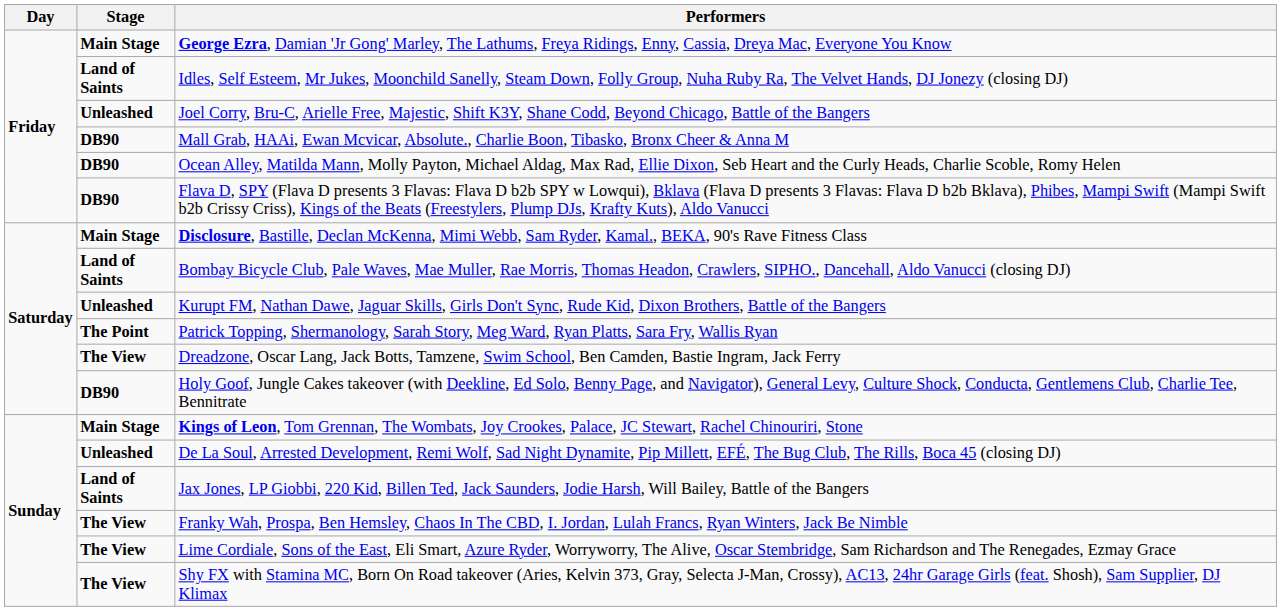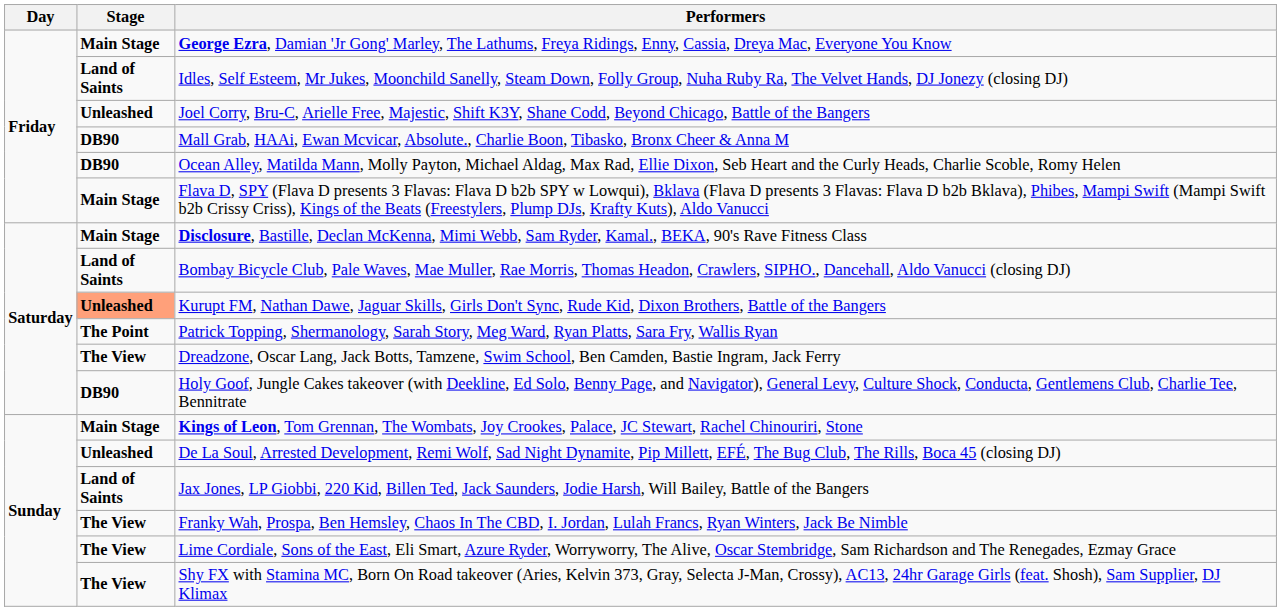(100, 200) DB90 -> (120, 200) Main Stage
(116, 305) no background -> (116, 305) lightsalmon background
